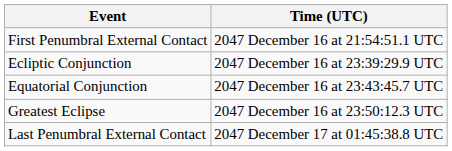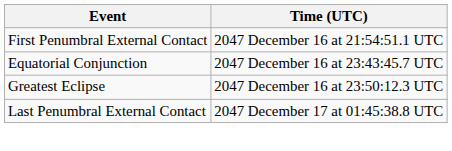- row: (70, 63)
